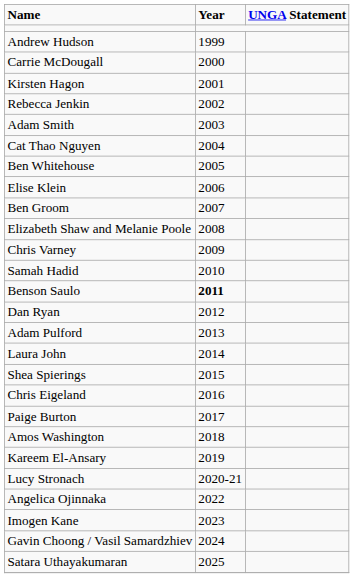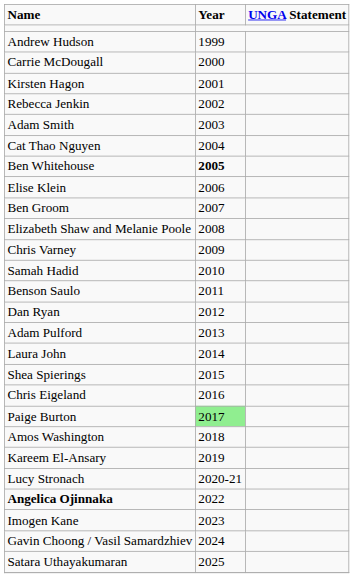(211, 166) normal -> (211, 166) bold
(211, 291) bold -> (211, 291) normal
(211, 416) no background -> (211, 416) lightgreen background
(57, 499) normal -> (60, 499) bold
